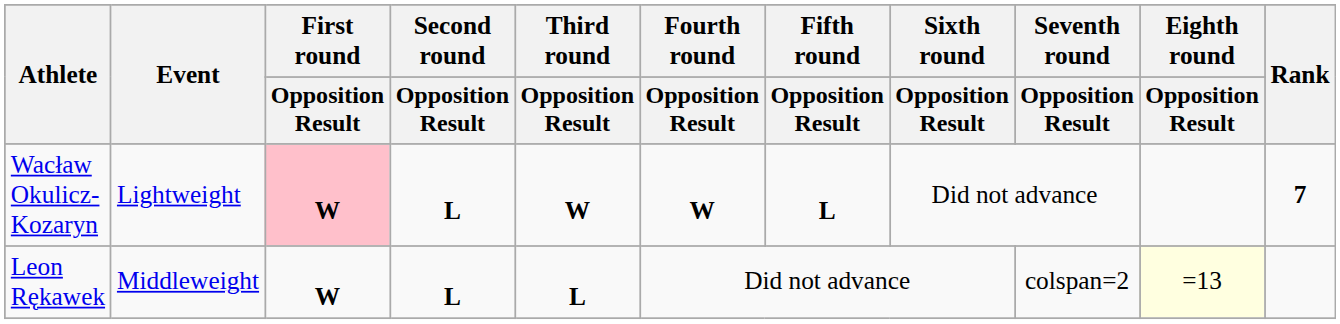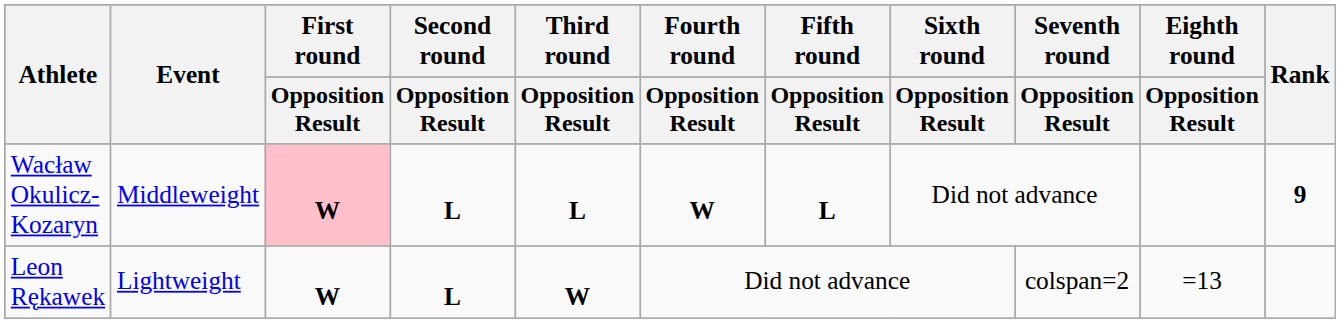(179, 195) Lightweight -> (188, 195) Middleweight
(577, 210) W -> (577, 210) L
(1300, 195) 7 -> (1300, 195) 9
(188, 281) Middleweight -> (179, 281) Lightweight
(577, 296) L -> (577, 296) W
(1202, 281) lightyellow background -> (1202, 281) no background
